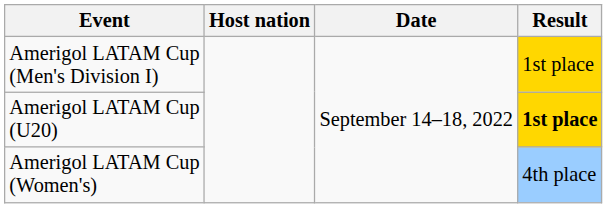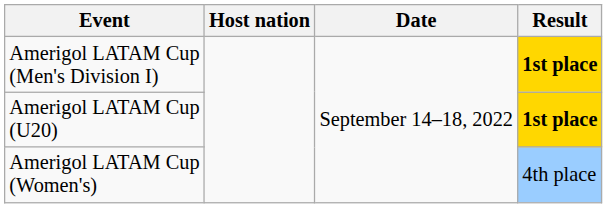(558, 64) normal -> (560, 64) bold
